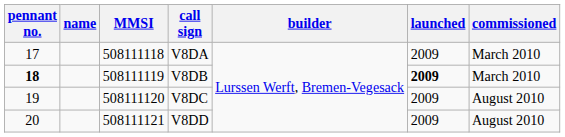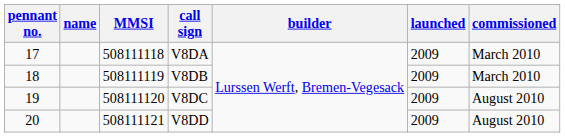(32, 76) bold -> (32, 76) normal
(425, 76) bold -> (425, 76) normal
